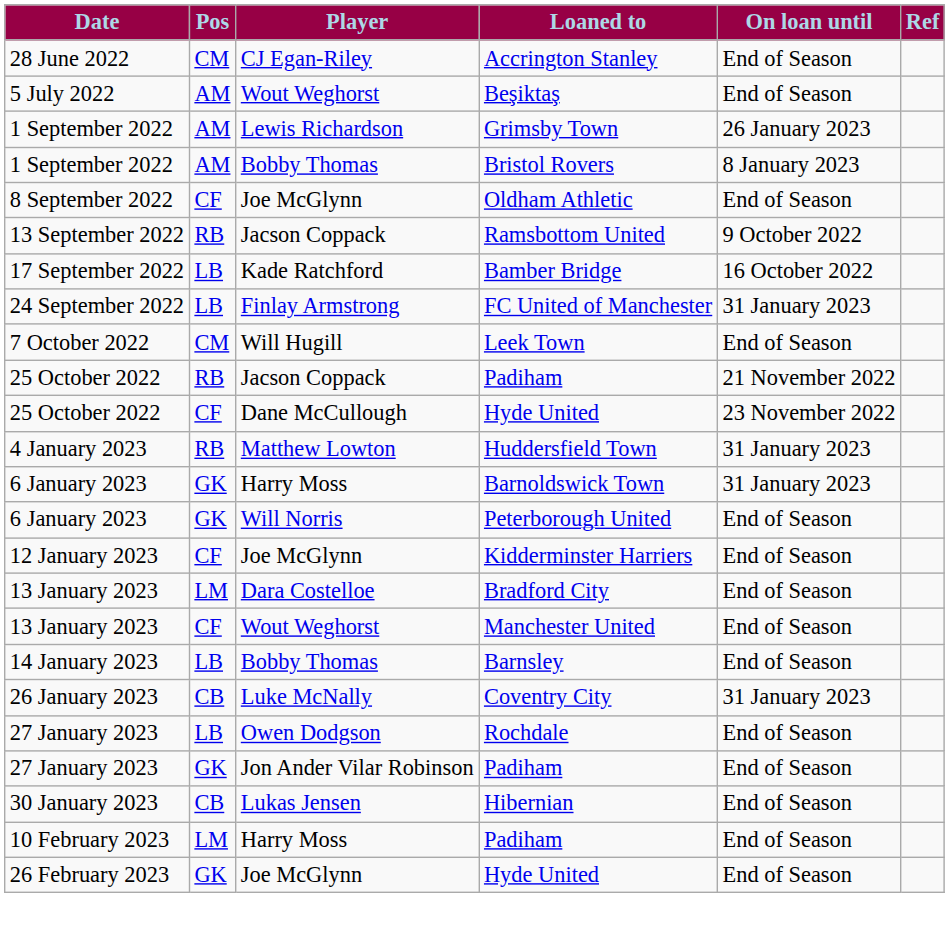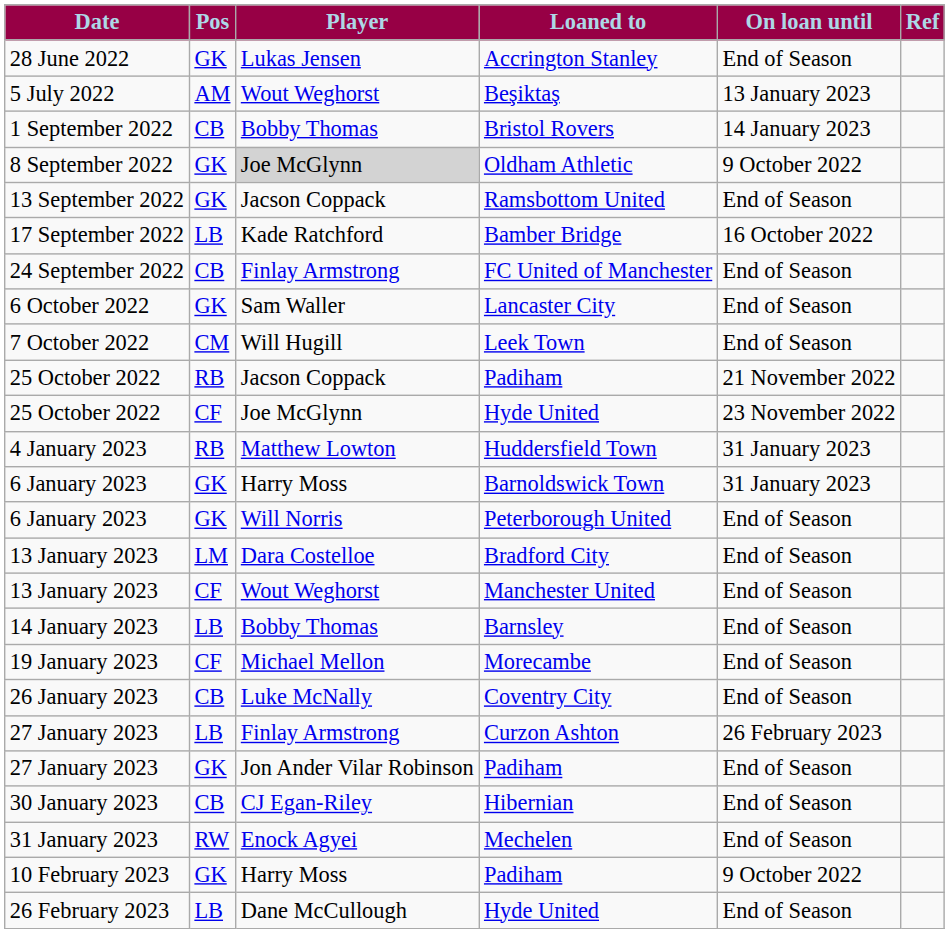(212, 57) CM -> (211, 57) GK
(306, 57) CJ Egan-Riley -> (301, 57) Lukas Jensen
(787, 93) End of Season -> (797, 93) 13 January 2023
- row: (91, 128)
(212, 164) AM -> (209, 128) CB
(791, 164) 8 January 2023 -> (797, 128) 14 January 2023
(208, 199) CF -> (211, 164) GK
(301, 199) no background -> (301, 164) lightgrey background
(787, 199) End of Season -> (792, 164) 9 October 2022
(209, 235) RB -> (211, 199) GK
(792, 235) 9 October 2022 -> (787, 199) End of Season
(209, 306) LB -> (209, 270) CB
(797, 306) 31 January 2023 -> (787, 270) End of Season
+ row: (80, 306)
(324, 413) Dane McCullough -> (301, 413) Joe McGlynn
- row: (84, 555)
+ row: (84, 661)
(797, 697) 31 January 2023 -> (787, 697) End of Season
+ row: (84, 732)
- row: (84, 732)
(301, 803) Lukas Jensen -> (306, 803) CJ Egan-Riley
+ row: (84, 839)
(211, 839) LM -> (211, 874) GK
(787, 839) End of Season -> (792, 874) 9 October 2022
(211, 874) GK -> (209, 910) LB
(301, 874) Joe McGlynn -> (324, 910) Dane McCullough
